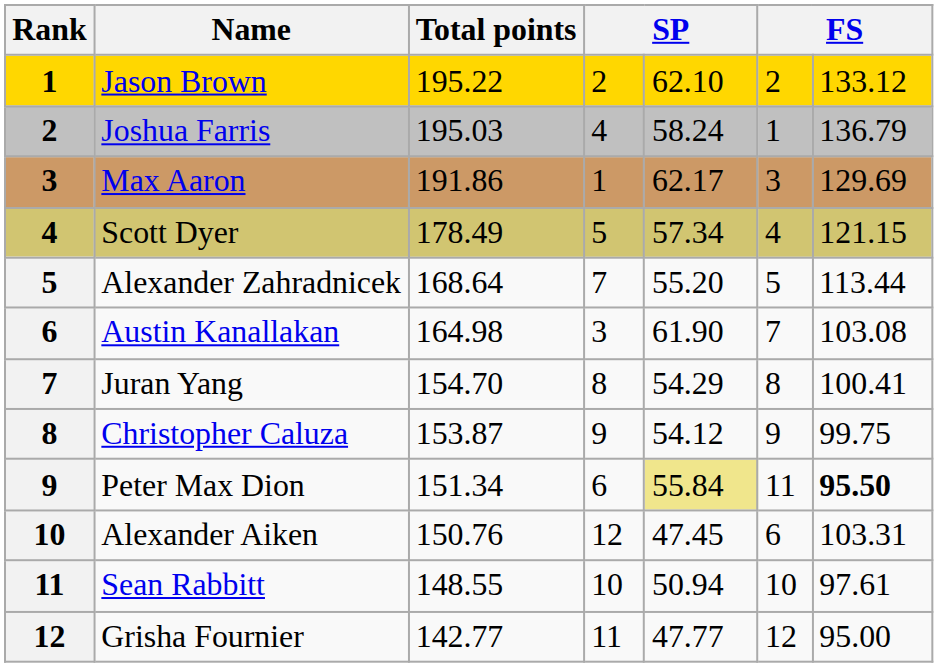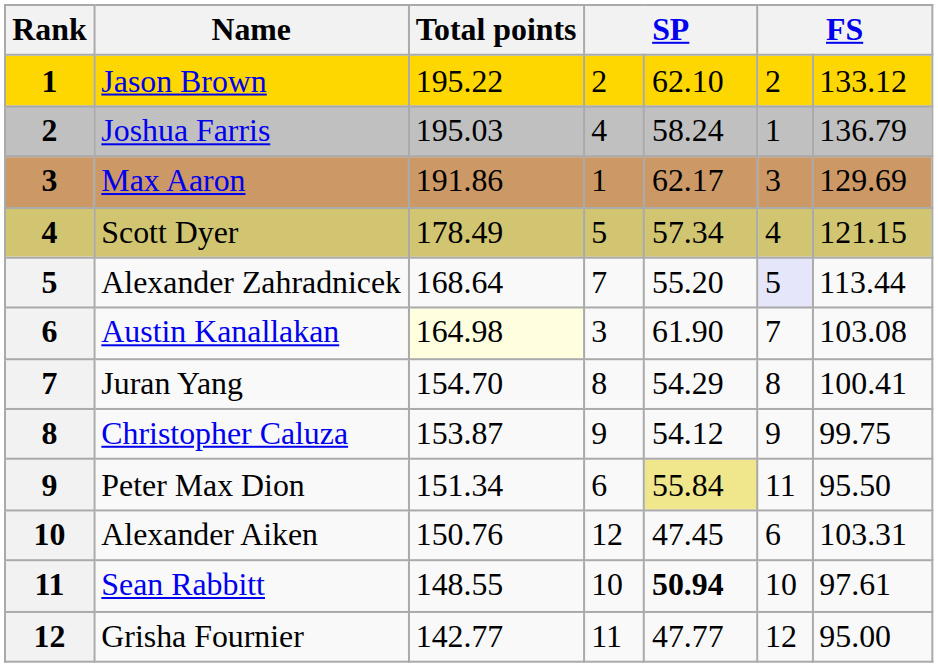(773, 282) no background -> (773, 282) lavender background
(459, 332) no background -> (459, 332) lightyellow background
(855, 484) bold -> (855, 484) normal
(688, 585) normal -> (688, 585) bold
